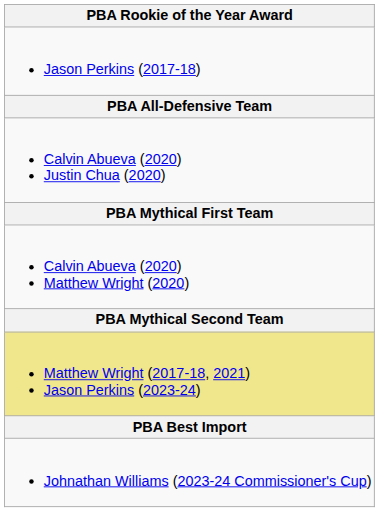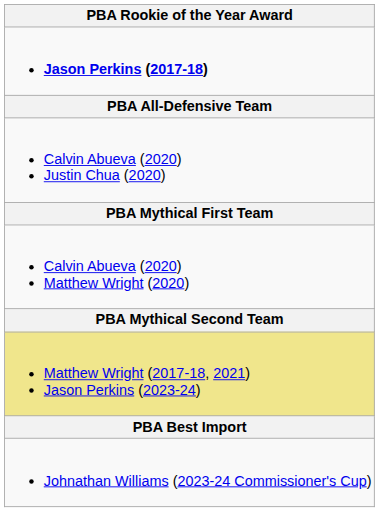(190, 69) normal -> (190, 69) bold
